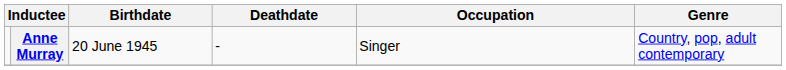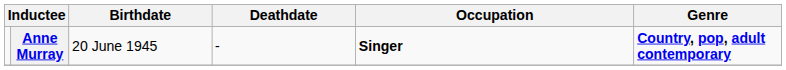(380, 45) normal -> (381, 45) bold
(697, 45) normal -> (701, 45) bold
